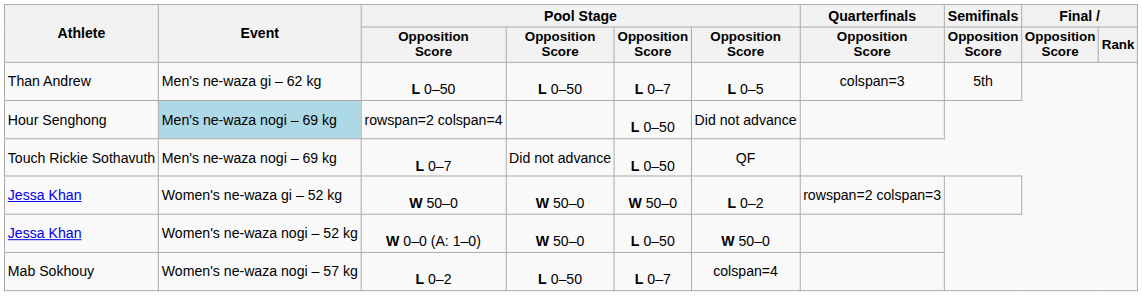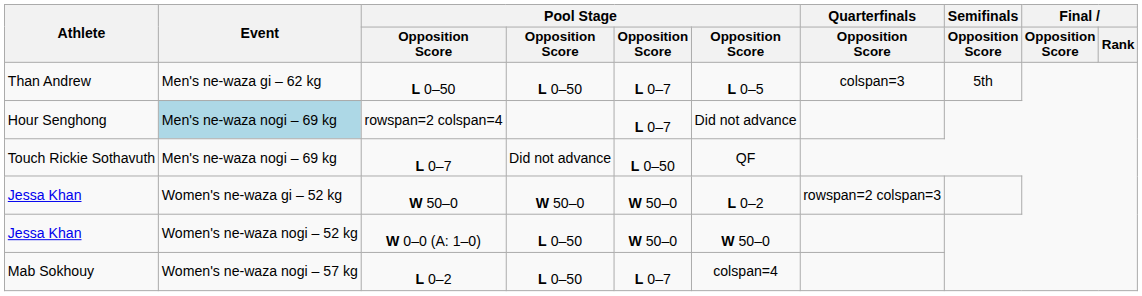(653, 128) L 0–50 -> (653, 128) L 0–7
(560, 242) W 50–0 -> (560, 242) L 0–50
(653, 242) L 0–50 -> (653, 242) W 50–0
